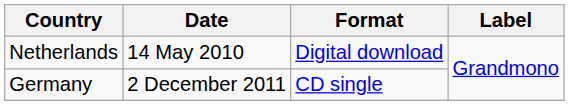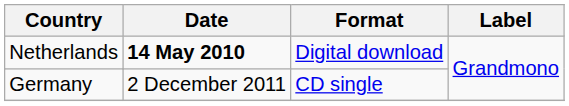(186, 52) normal -> (186, 52) bold
